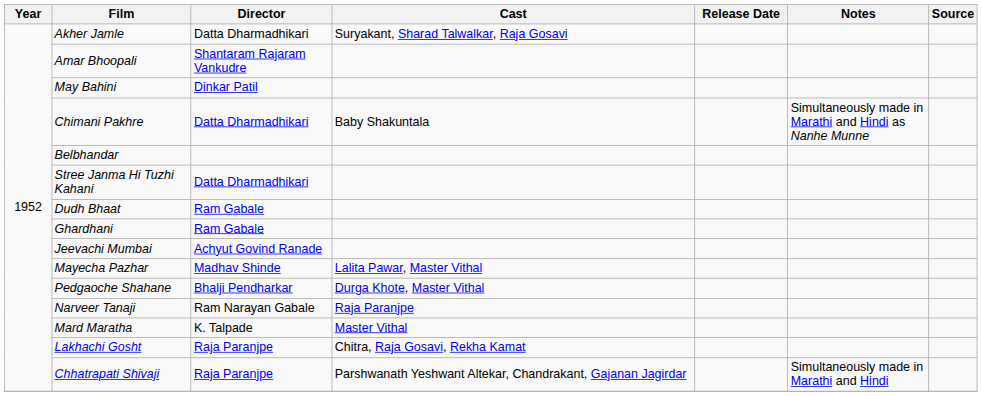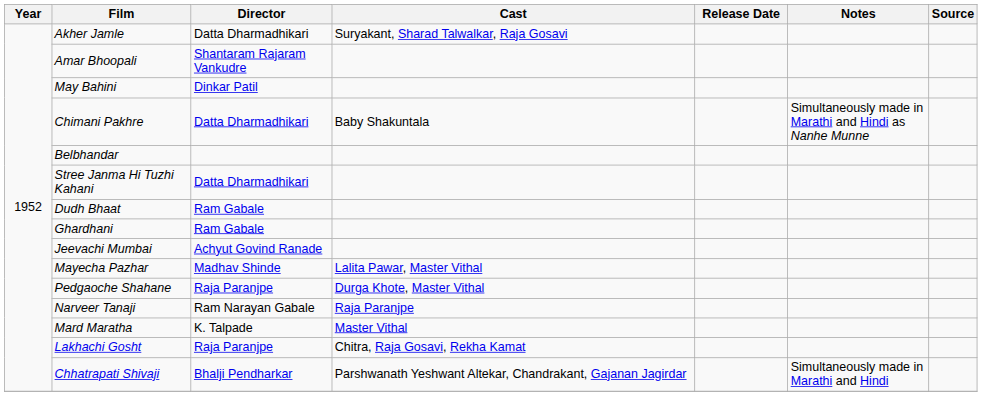(243, 288) Bhalji Pendharkar -> (234, 288) Raja Paranjpe
(234, 374) Raja Paranjpe -> (243, 374) Bhalji Pendharkar
